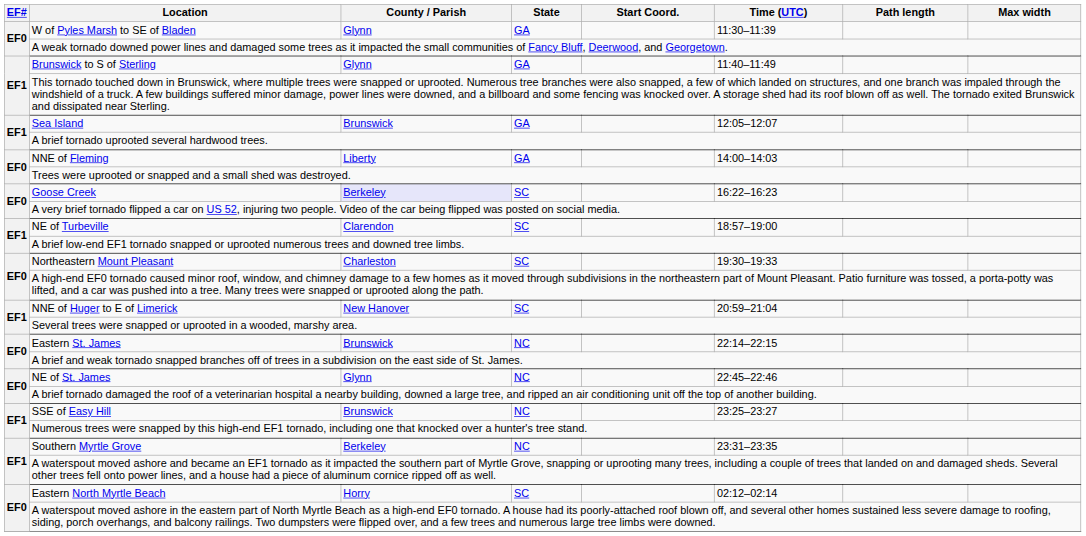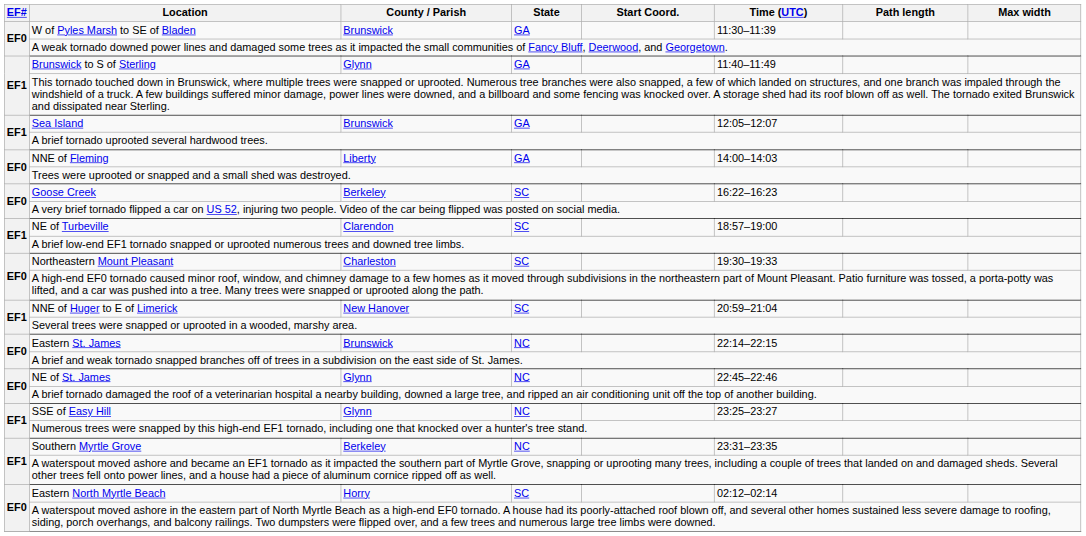(358, 30) Glynn -> (368, 30) Brunswick
(364, 192) lavender background -> (364, 192) no background
(368, 412) Brunswick -> (358, 412) Glynn
